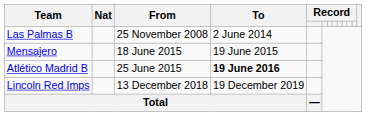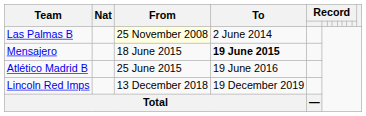(162, 34) no background -> (162, 34) lightyellow background
(245, 51) normal -> (246, 51) bold
(246, 68) bold -> (245, 68) normal
